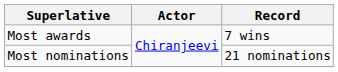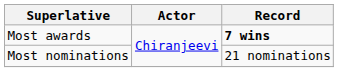(247, 35) normal -> (247, 35) bold
